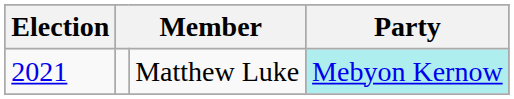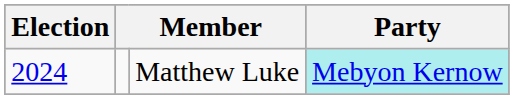(39, 71) 2021 -> (39, 71) 2024
